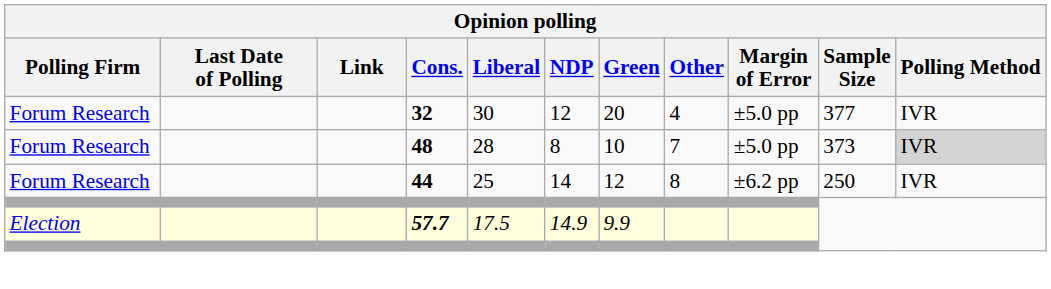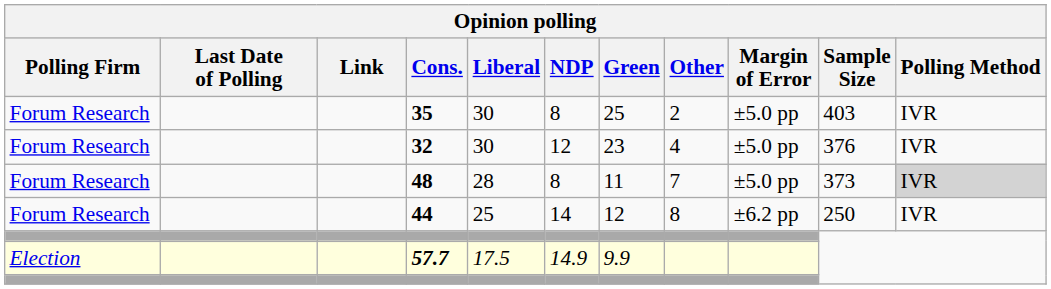+ row: (80, 112)
(614, 112) 20 -> (614, 146) 23
(839, 112) 377 -> (839, 146) 376
(614, 146) 10 -> (614, 180) 11
